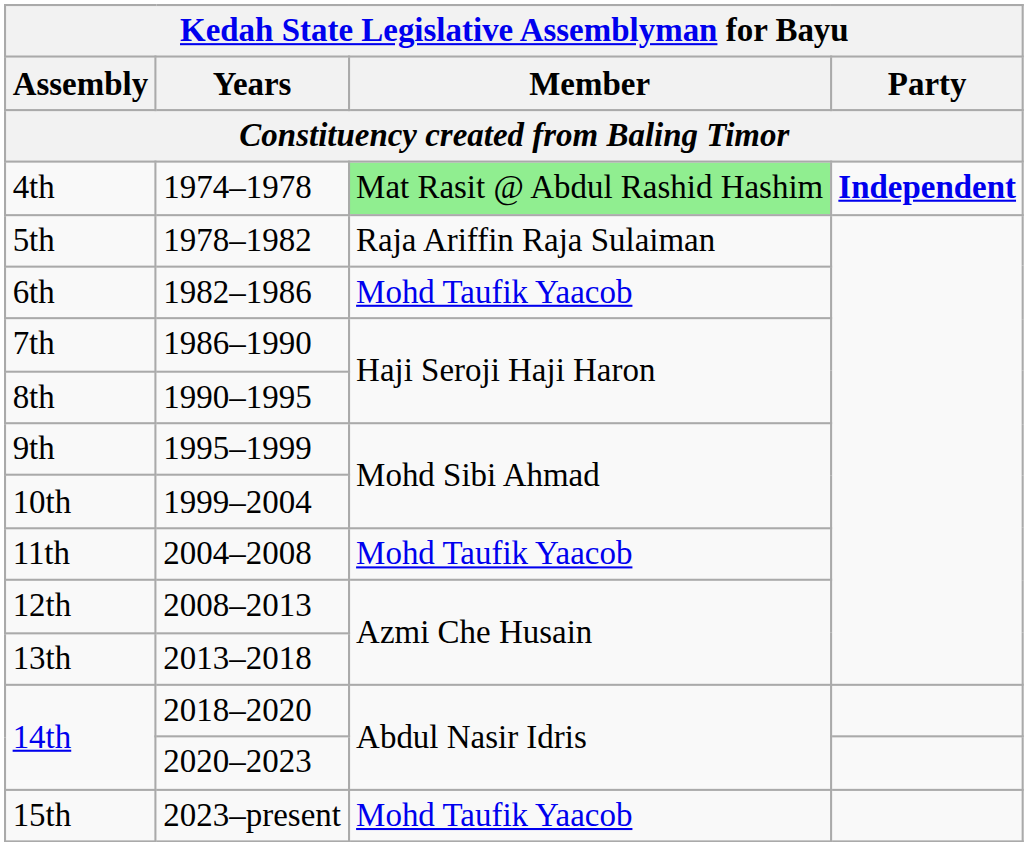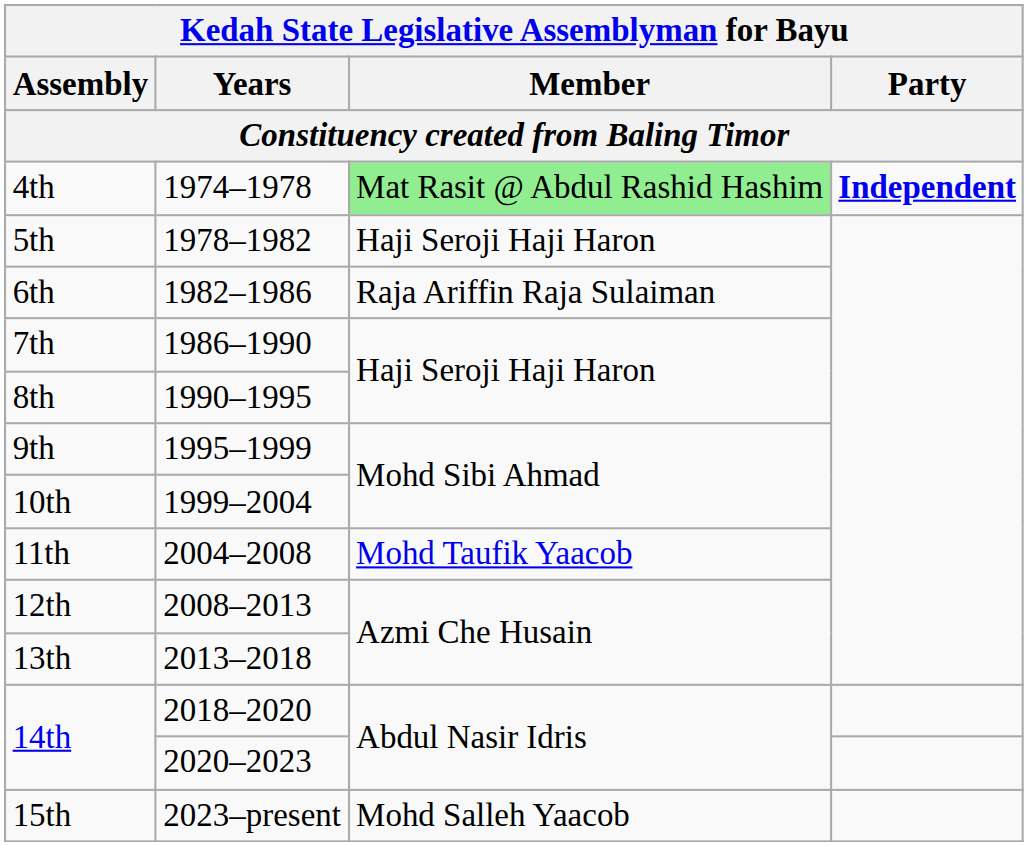(536, 239) Raja Ariffin Raja Sulaiman -> (506, 239) Haji Seroji Haji Haron
(494, 291) Mohd Taufik Yaacob -> (536, 291) Raja Ariffin Raja Sulaiman
(494, 814) Mohd Taufik Yaacob -> (493, 814) Mohd Salleh Yaacob
